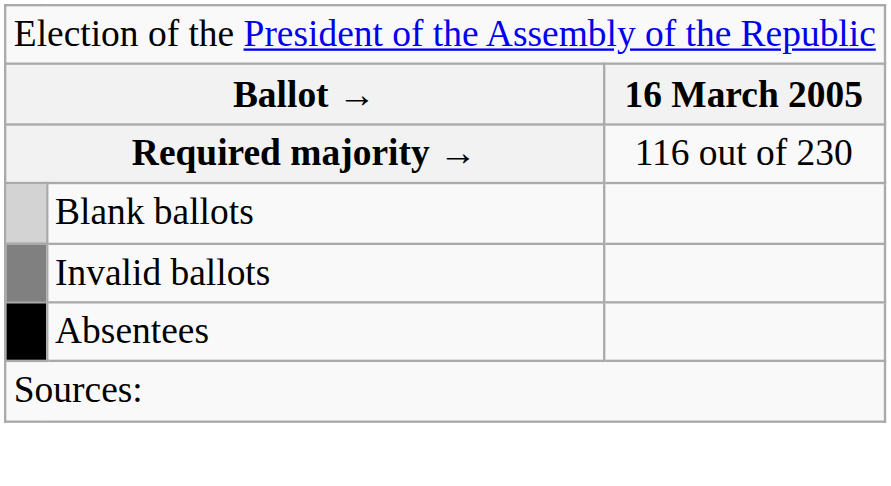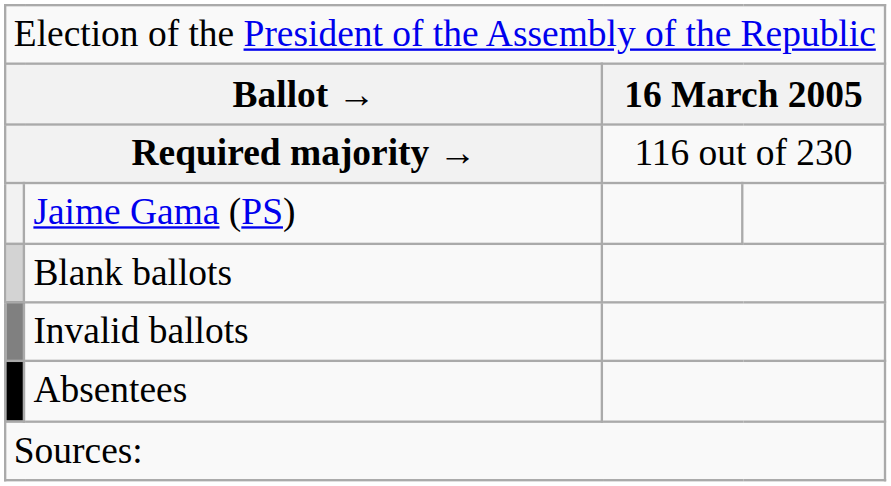+ row: (164, 212)
